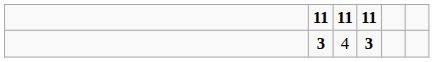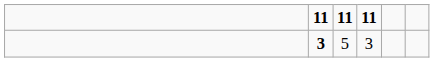(345, 43) 4 -> (345, 43) 5
(369, 43) bold -> (369, 43) normal
